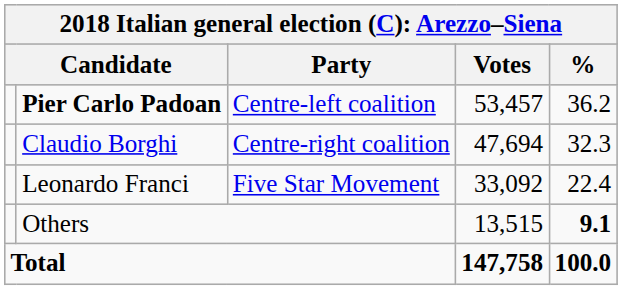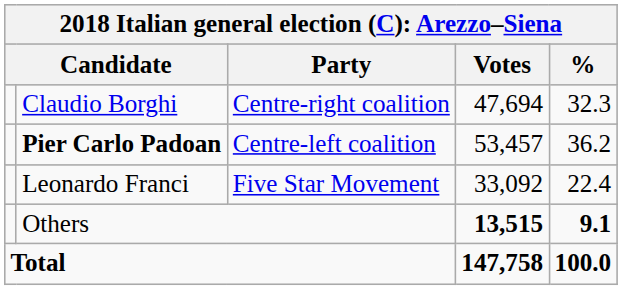rows swapped: (122, 104) <-> (100, 143)
(508, 223) normal -> (508, 223) bold
